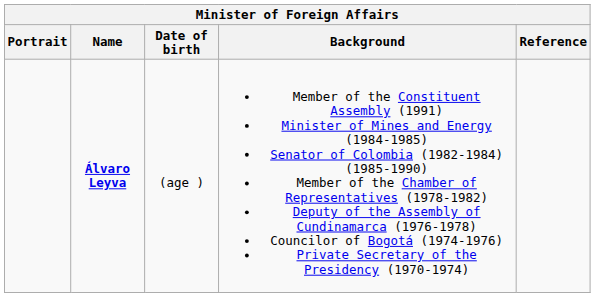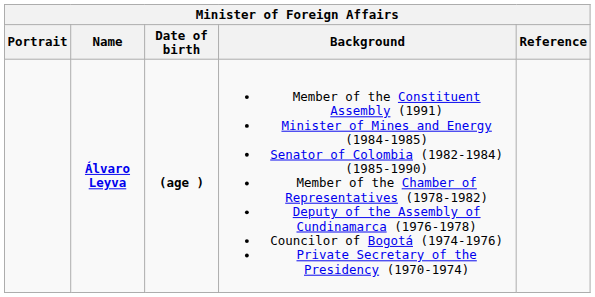(181, 183) normal -> (181, 183) bold
